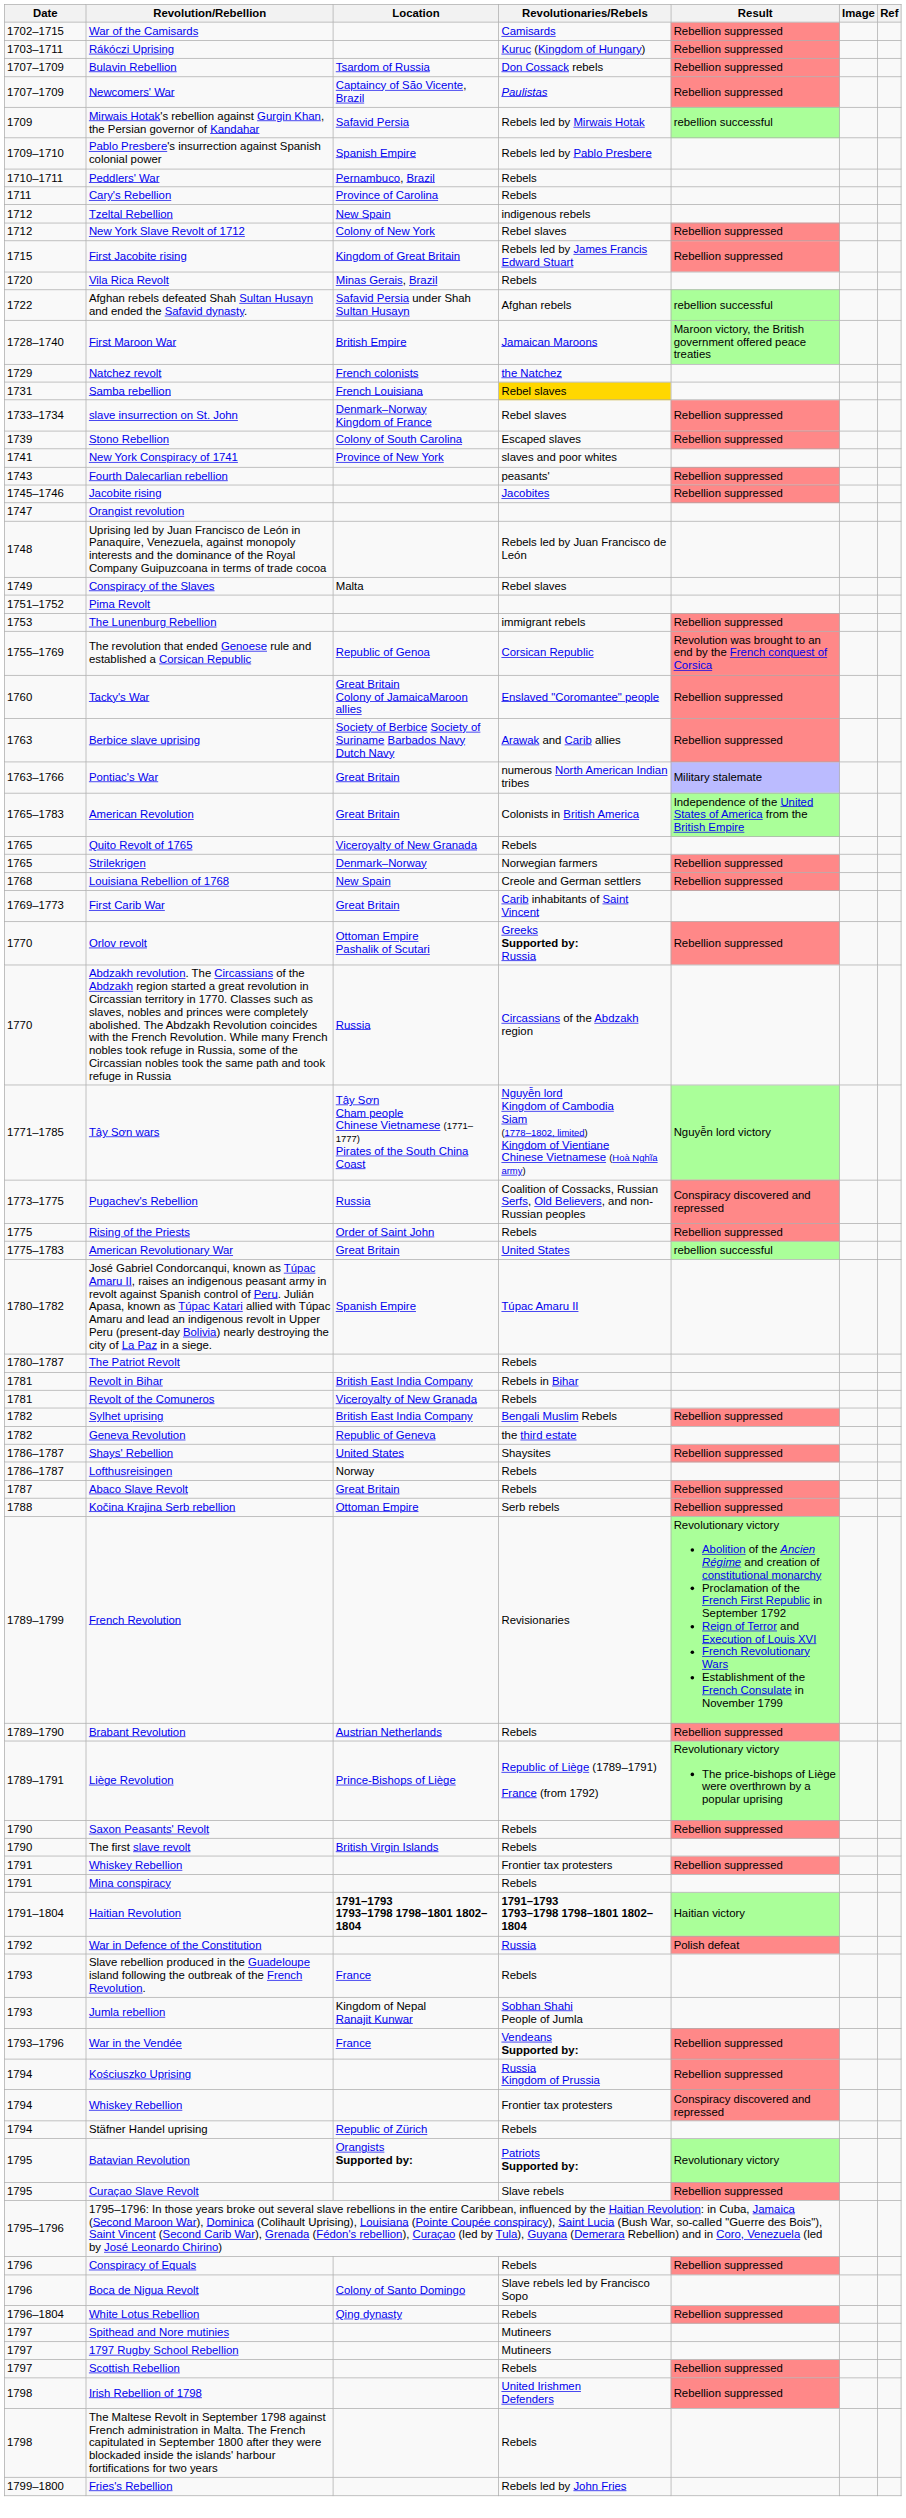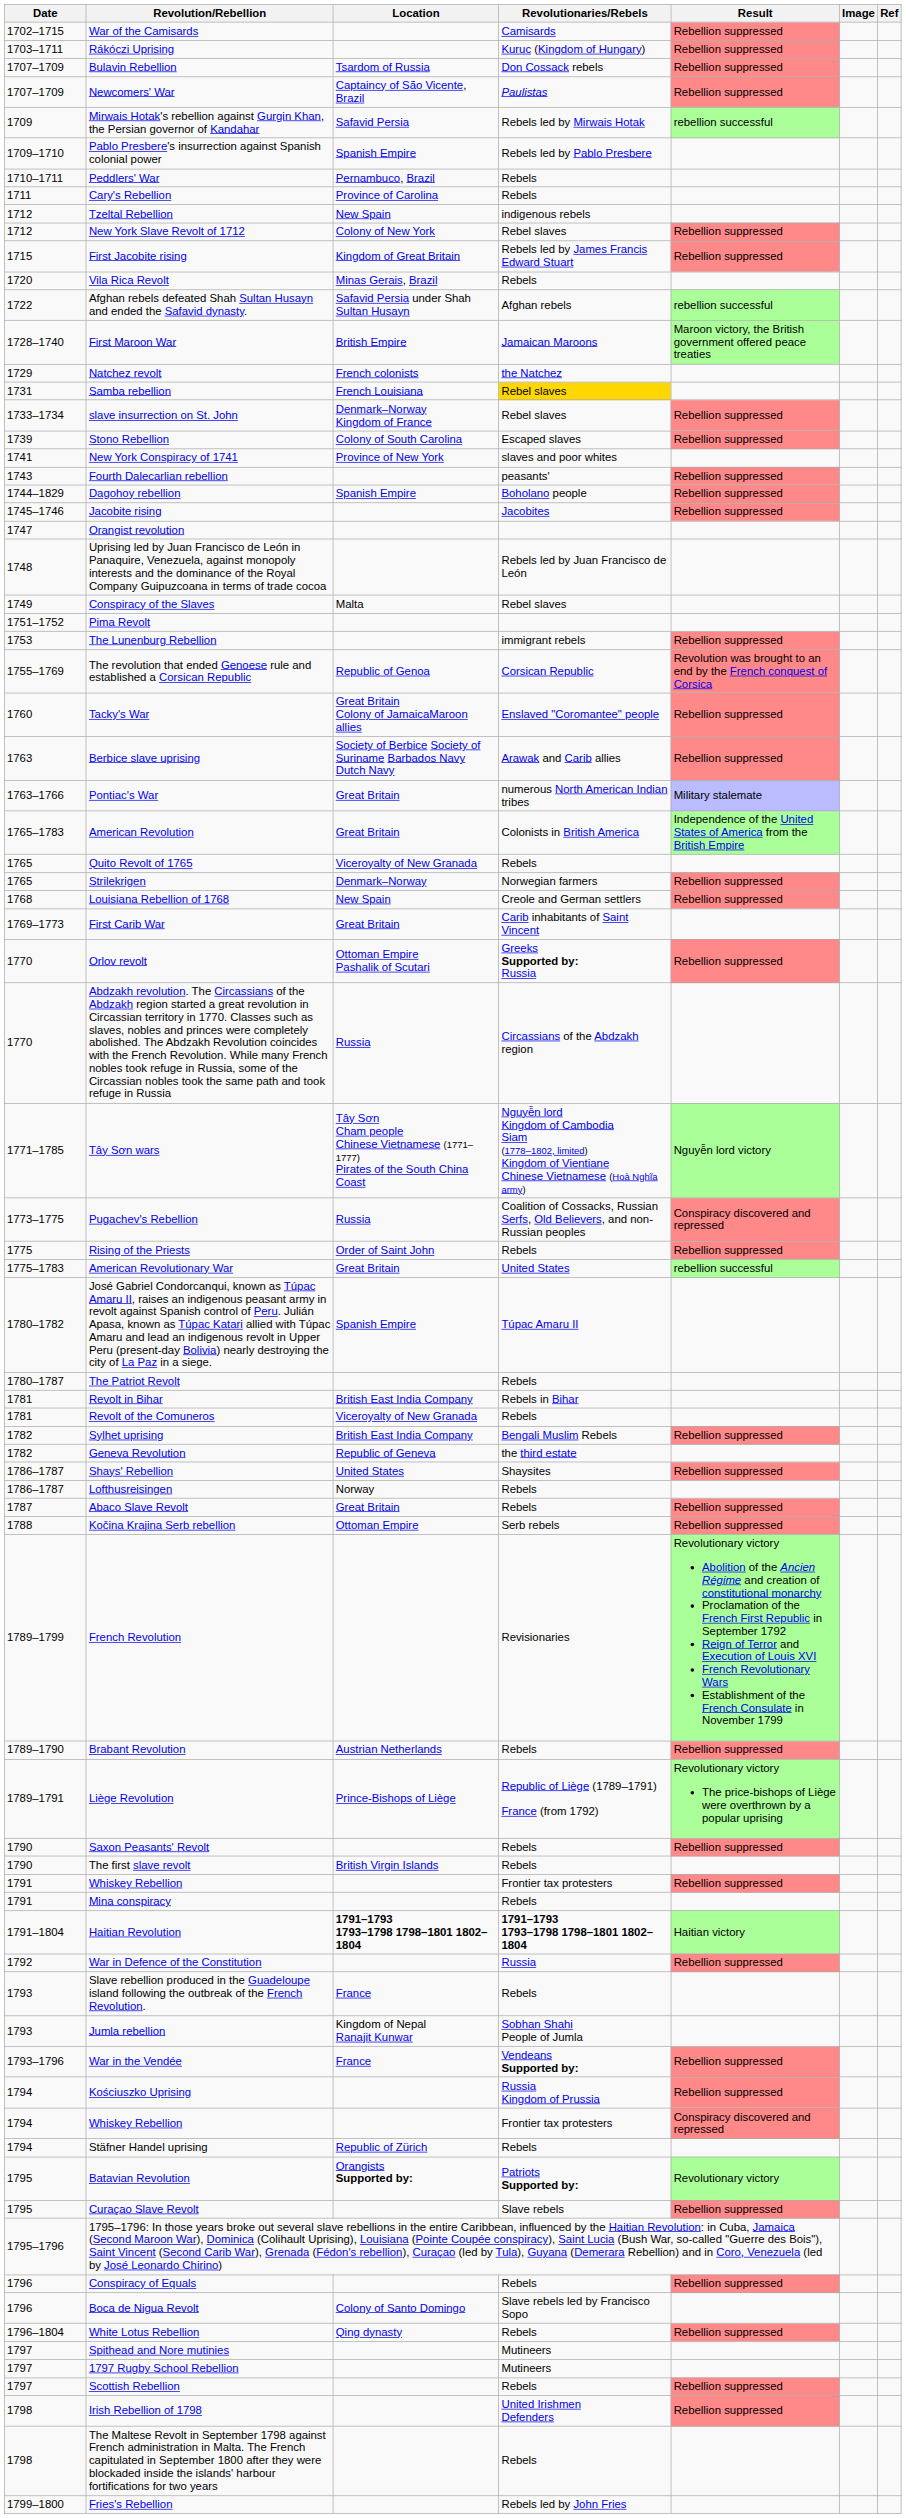+ row: (35, 494)
(706, 1945) Polish defeat -> (728, 1963) Rebellion suppressed
